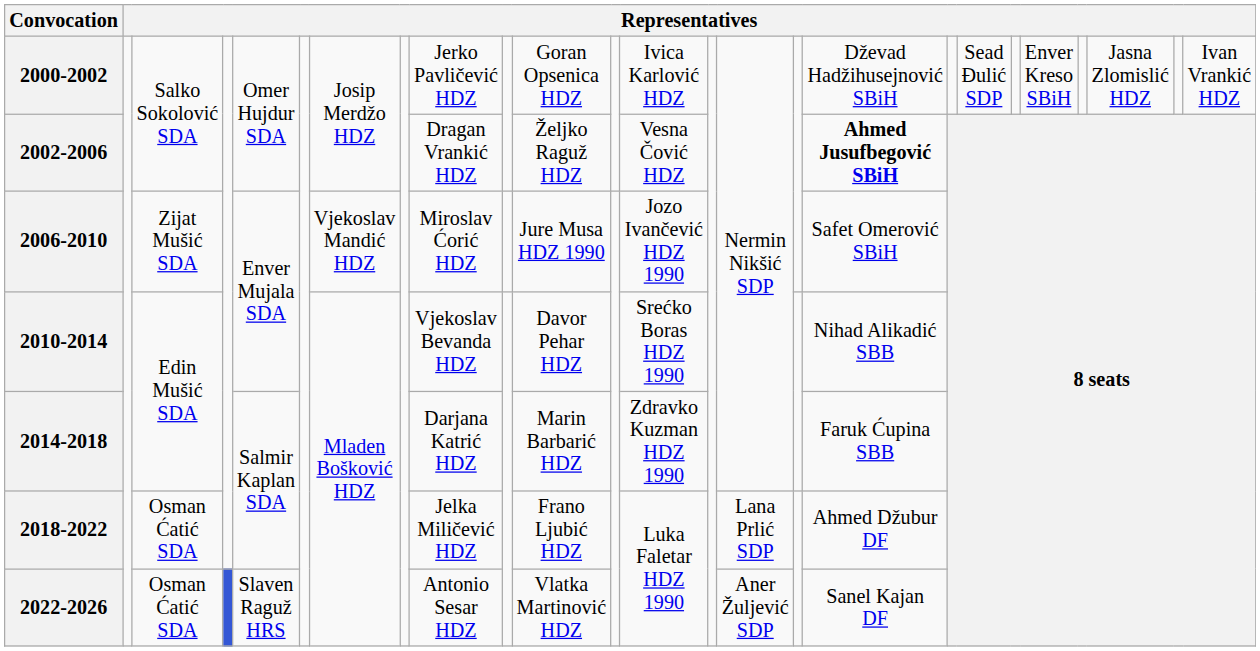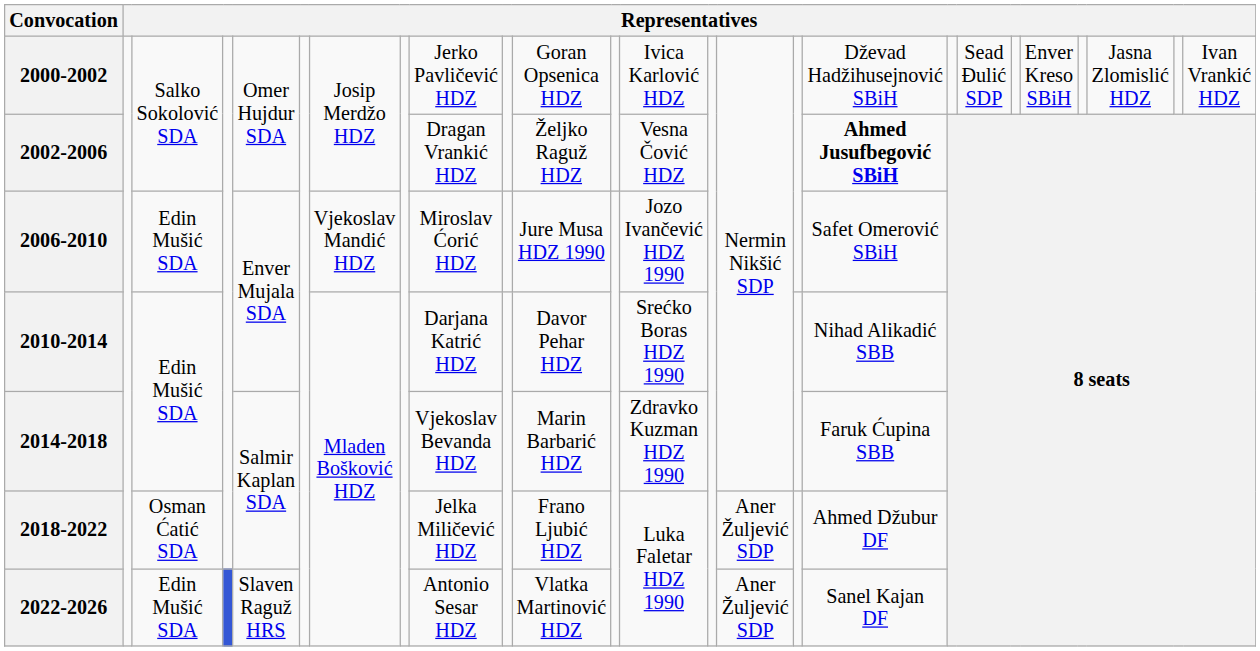(177, 241) Zijat Mušić SDA -> (177, 241) Edin Mušić SDA
(456, 341) Vjekoslav Bevanda HDZ -> (456, 341) Darjana Katrić HDZ
(456, 441) Darjana Katrić HDZ -> (456, 441) Vjekoslav Bevanda HDZ
(755, 529) Lana Prlić SDP -> (755, 529) Aner Žuljević SDP
(177, 607) Osman Ćatić SDA -> (177, 607) Edin Mušić SDA
